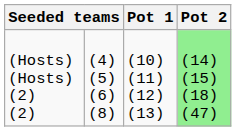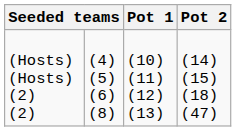(199, 87) lightgreen background -> (199, 87) no background
